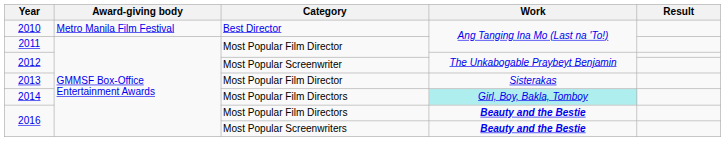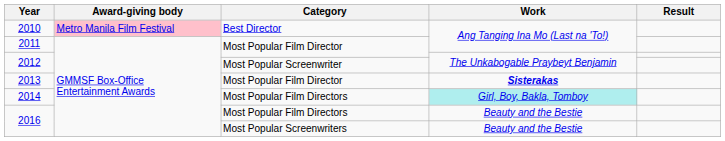(115, 28) no background -> (115, 28) pink background
(533, 81) normal -> (533, 81) bold
(533, 113) bold -> (533, 113) normal
(533, 129) bold -> (533, 129) normal
